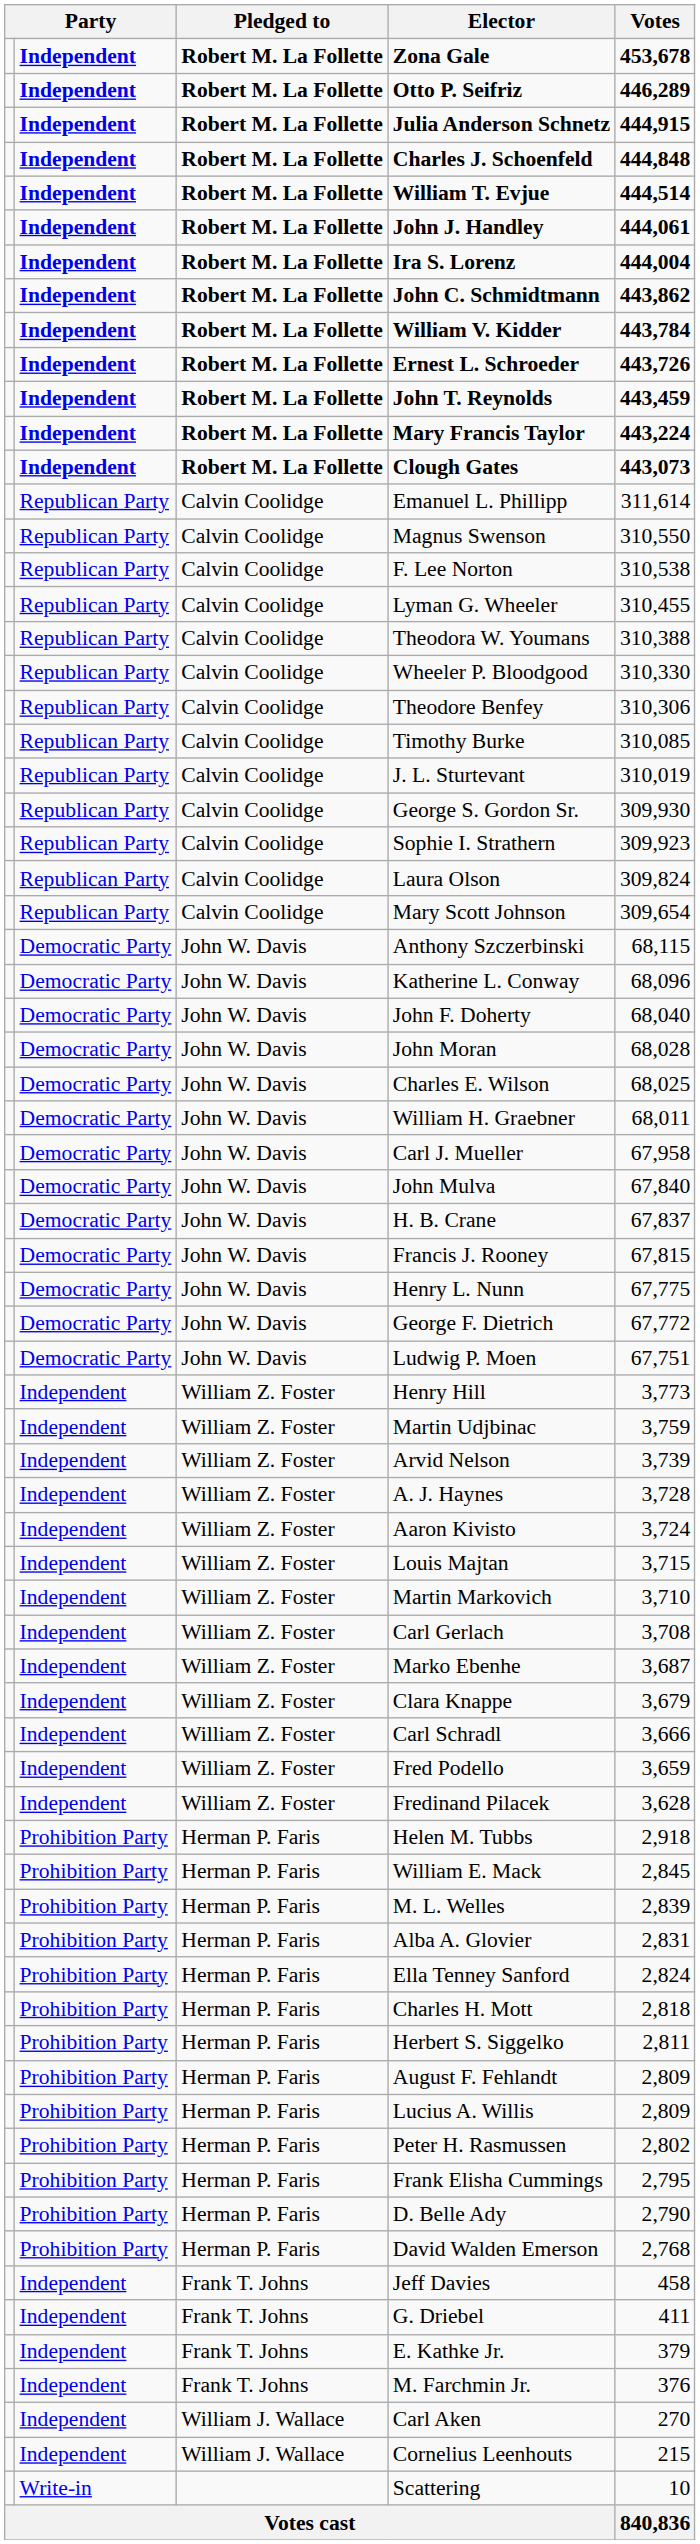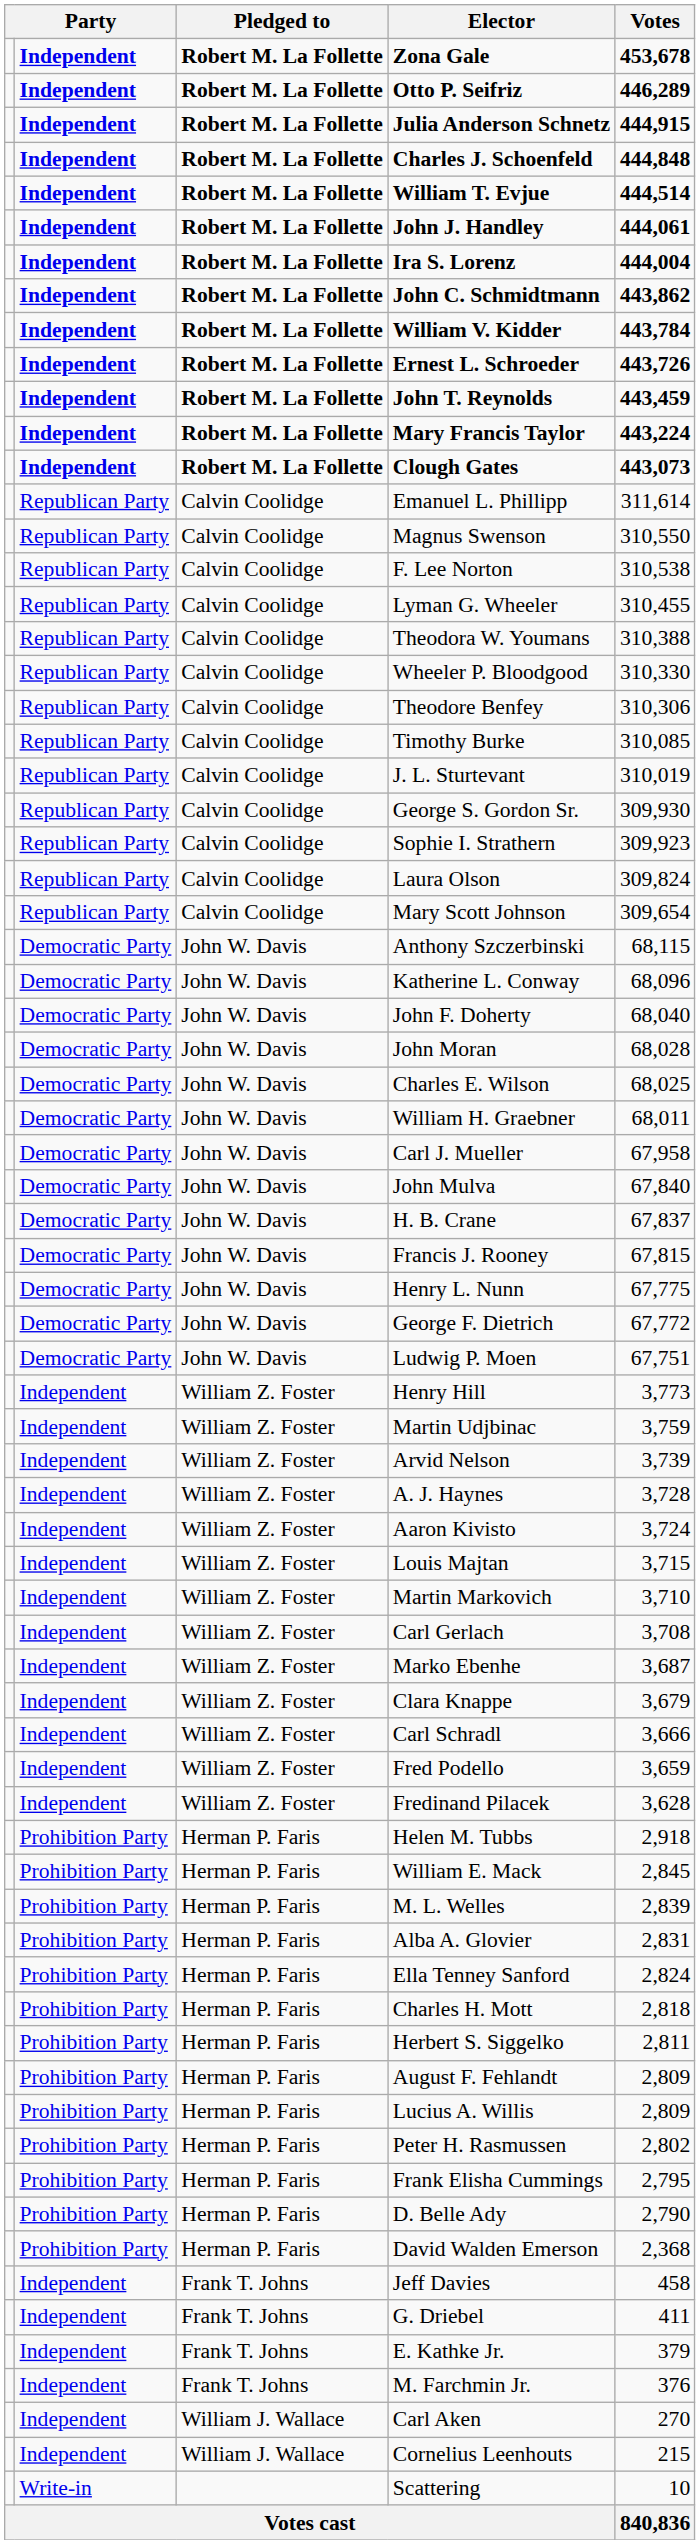(666, 2248) 2,768 -> (666, 2248) 2,368
